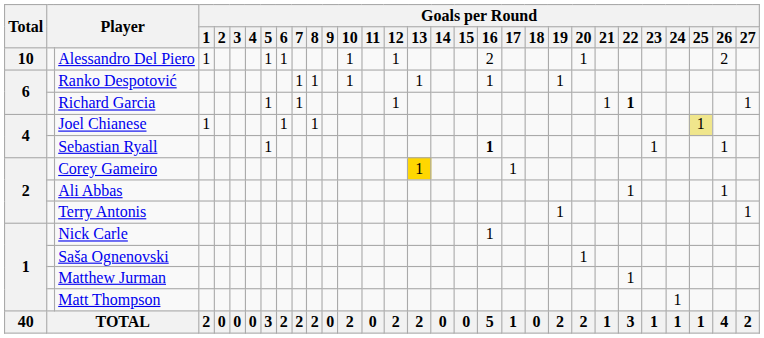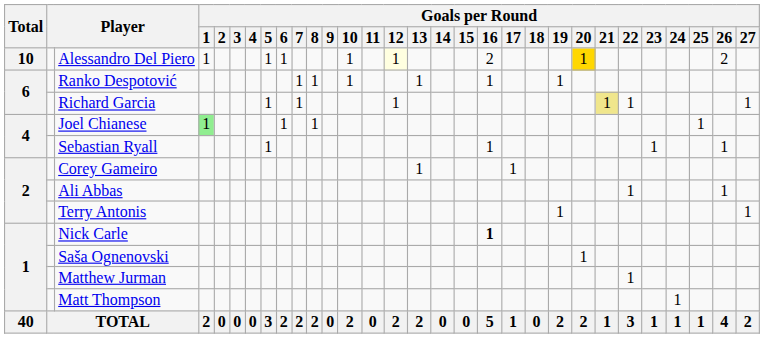(396, 59) no background -> (396, 59) lightyellow background
(584, 59) no background -> (584, 59) gold background
(607, 103) no background -> (607, 103) khaki background
(630, 103) bold -> (630, 103) normal
(206, 125) no background -> (206, 125) lightgreen background
(701, 125) khaki background -> (701, 125) no background
(490, 147) bold -> (490, 147) normal
(419, 168) gold background -> (419, 168) no background
(490, 234) normal -> (490, 234) bold
